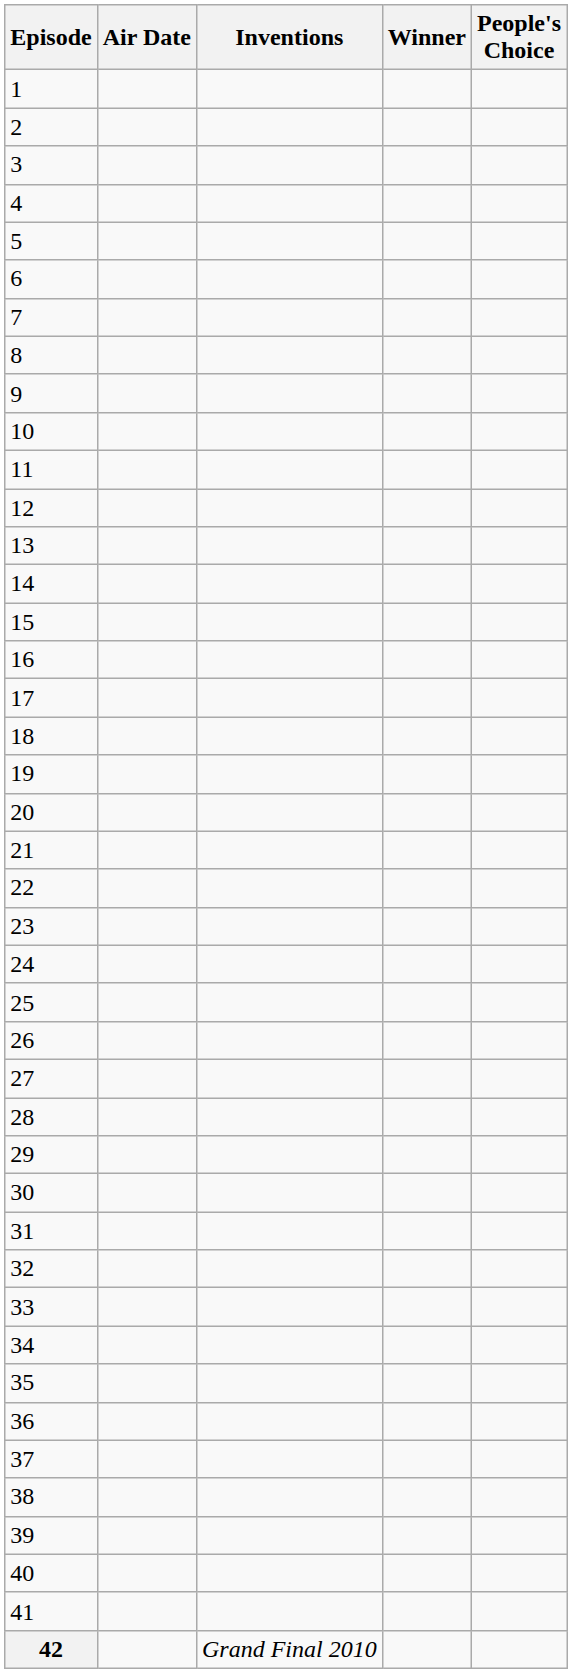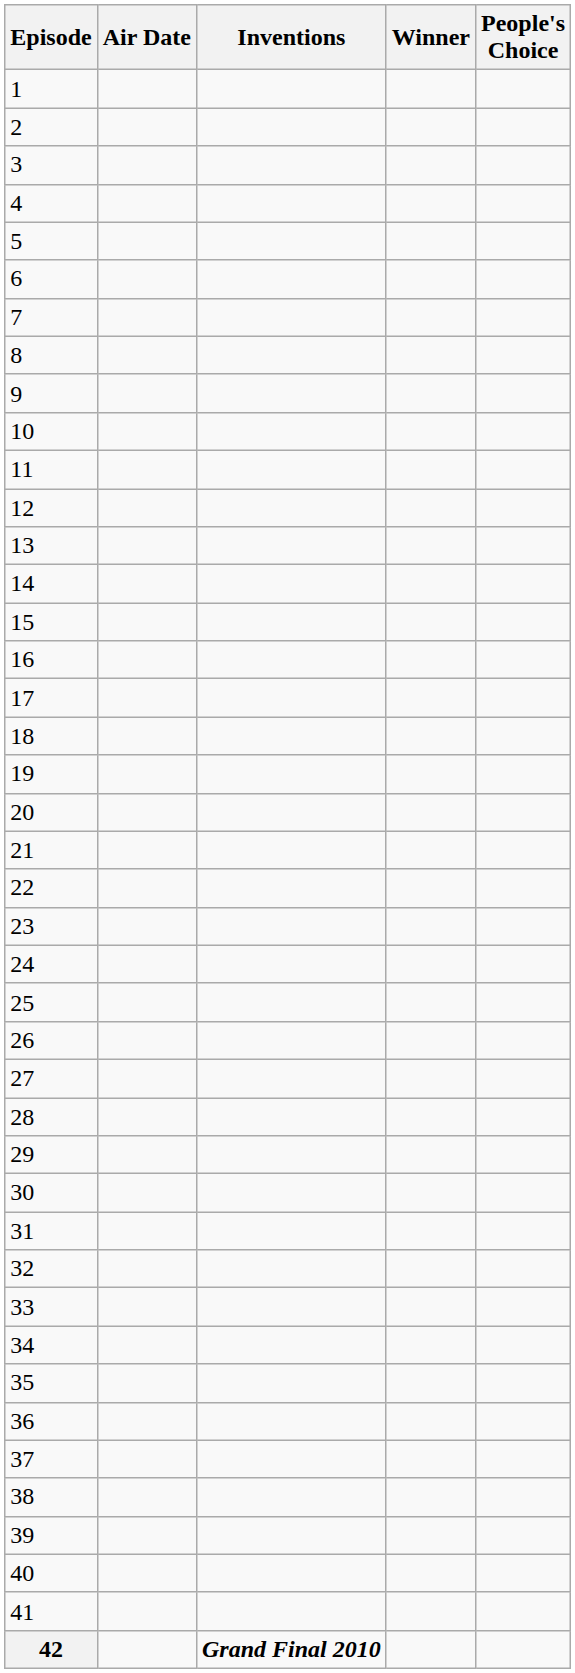(289, 1649) normal -> (291, 1649) bold
